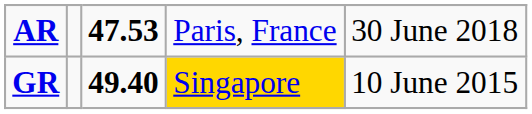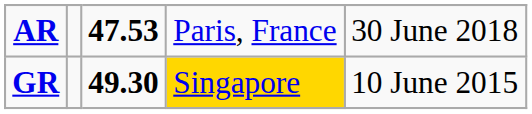(124, 82) 49.40 -> (124, 82) 49.30
